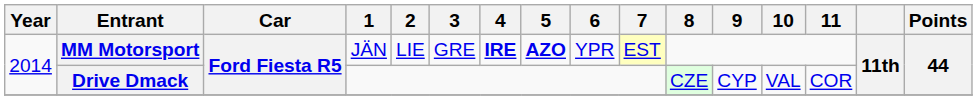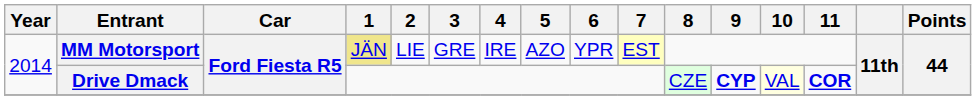(369, 50) no background -> (369, 50) khaki background
(500, 50) bold -> (500, 50) normal
(546, 50) bold -> (545, 50) normal
(737, 80) normal -> (736, 80) bold
(783, 80) no background -> (782, 80) lightyellow background
(831, 80) normal -> (830, 80) bold
